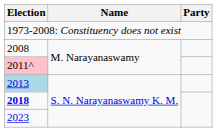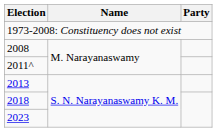(20, 65) pink background -> (20, 65) no background
(18, 83) lightblue background -> (18, 83) no background
(18, 100) bold -> (18, 100) normal
